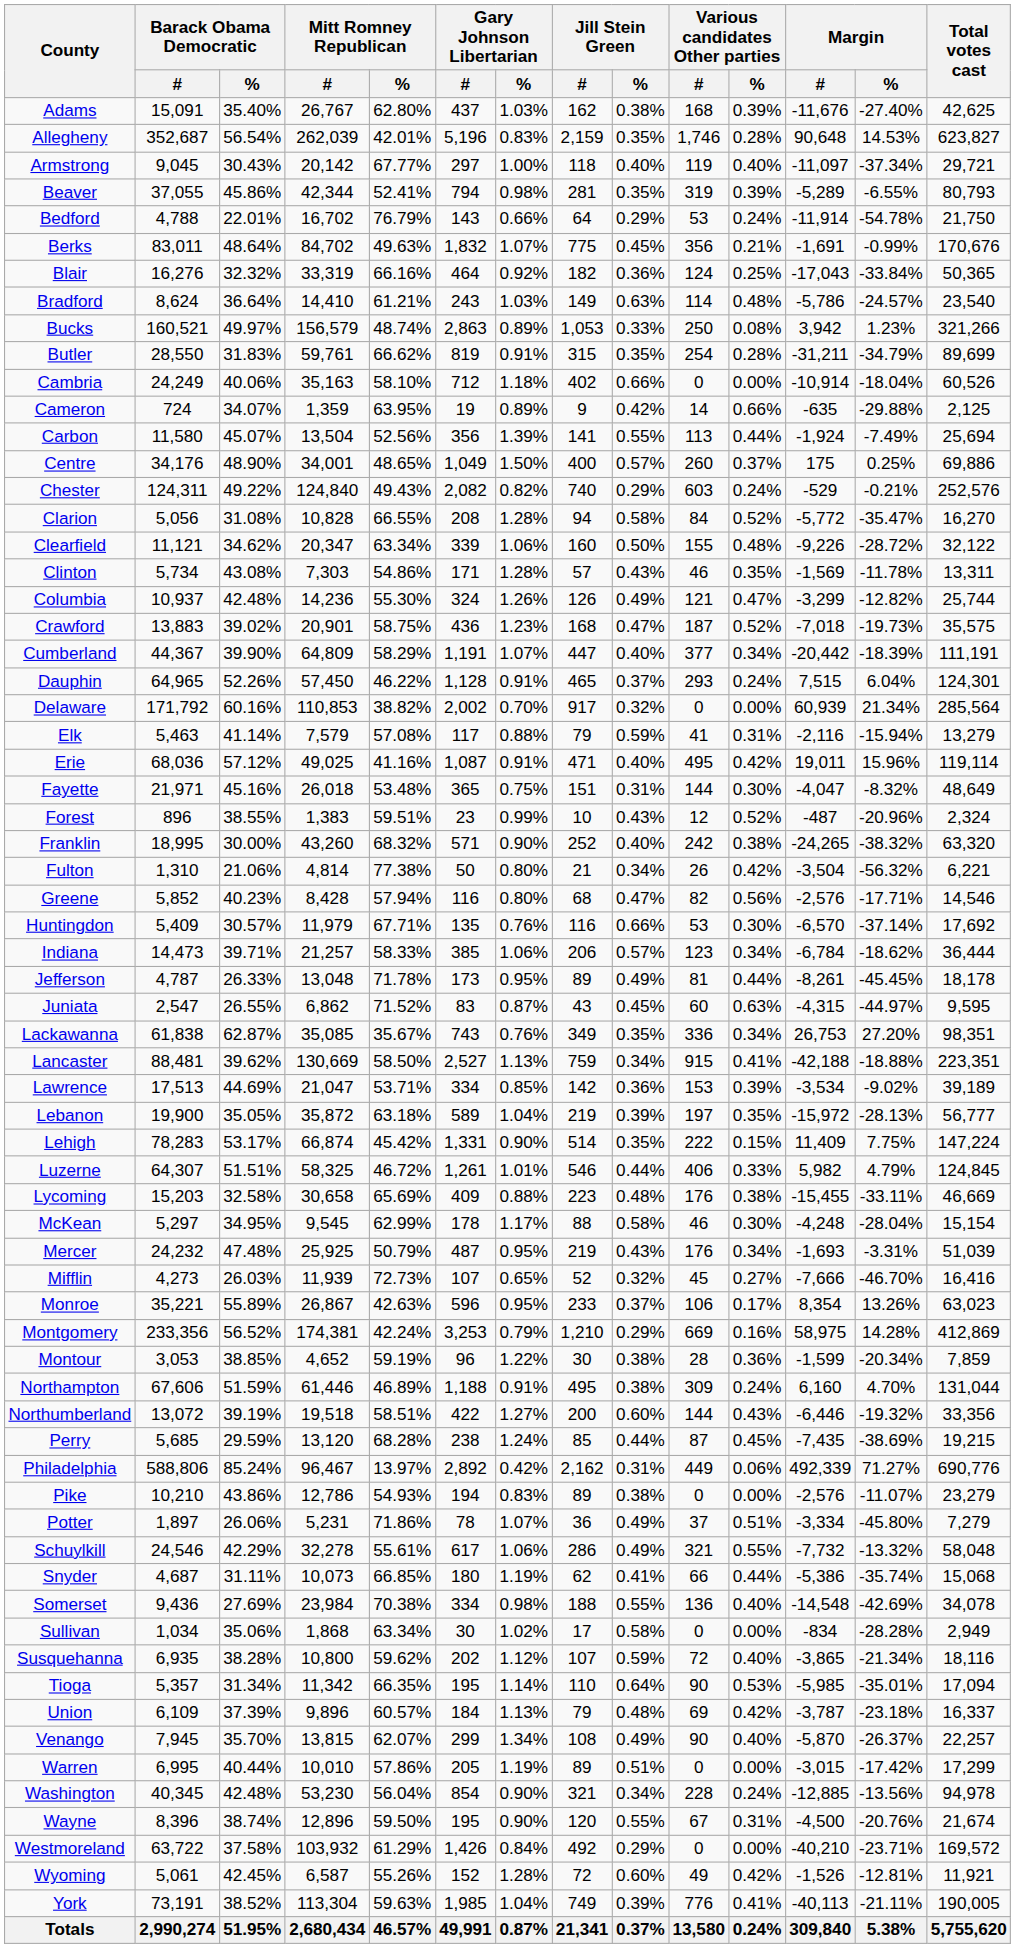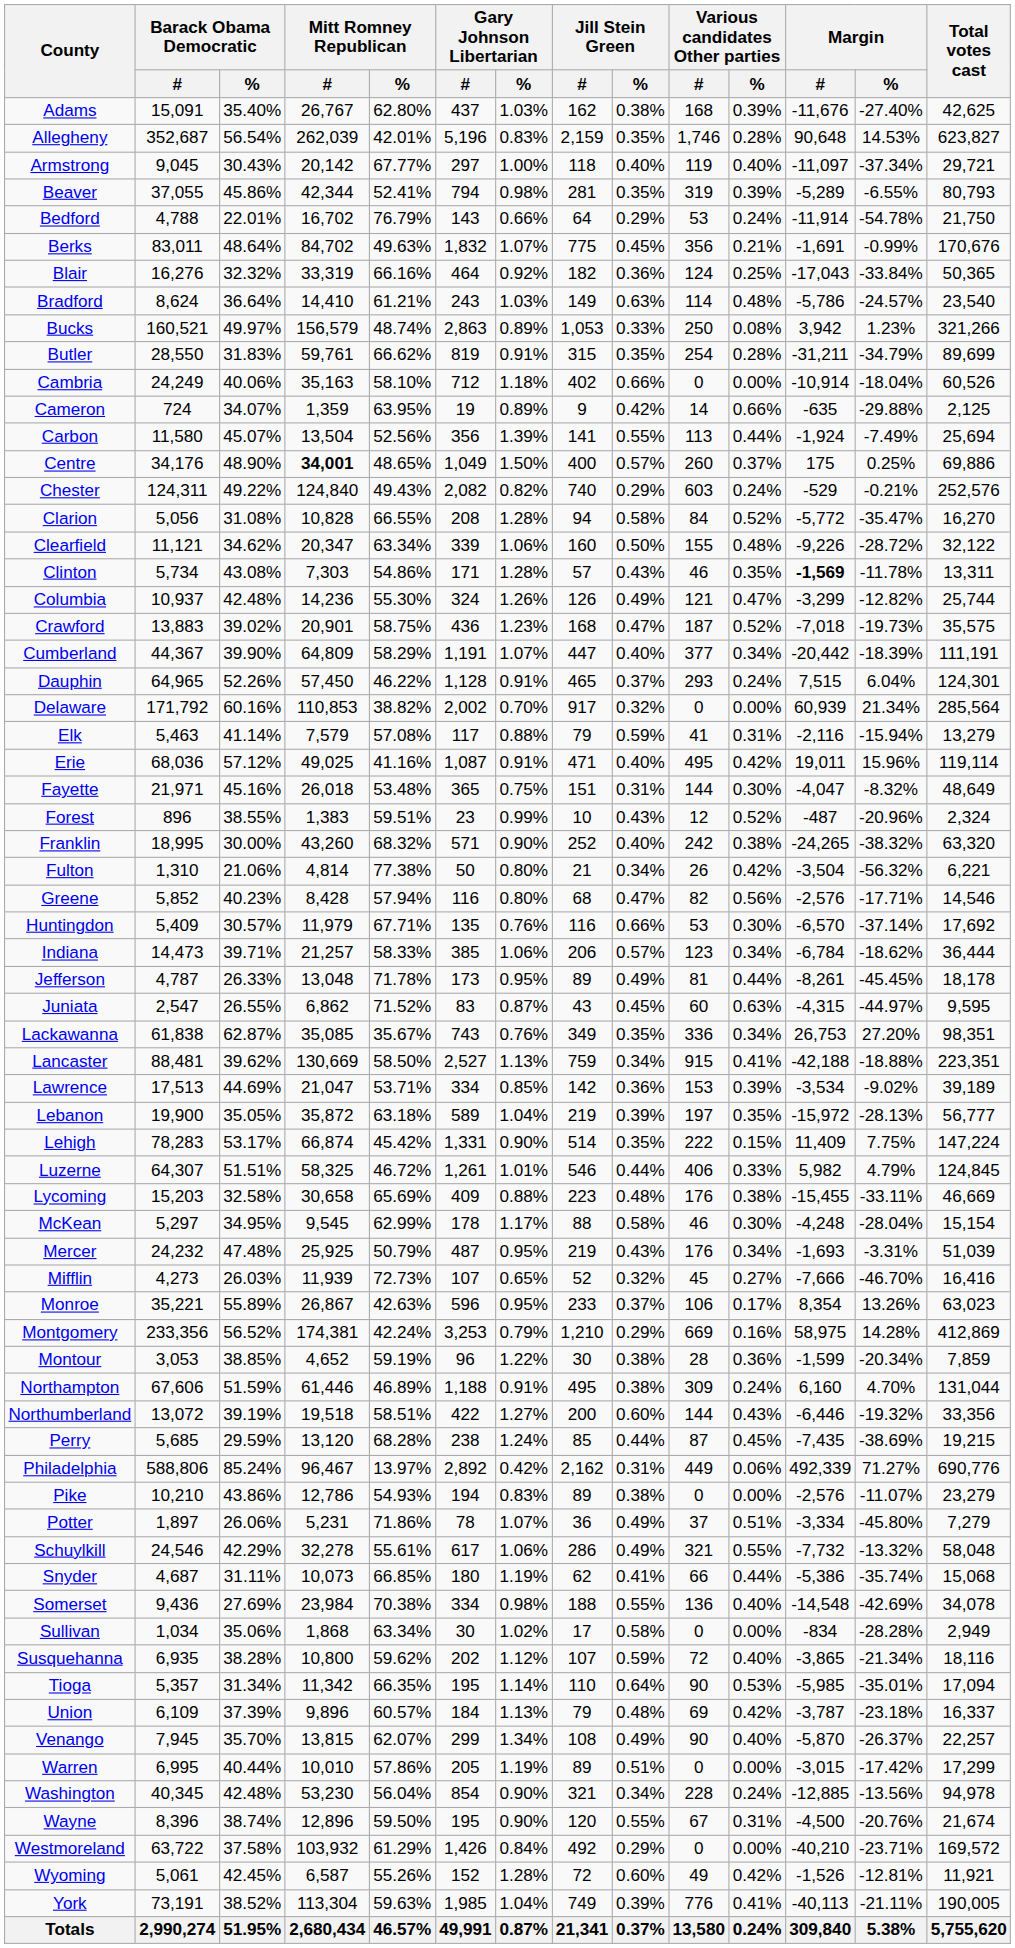(327, 463) normal -> (327, 463) bold
(820, 572) normal -> (820, 572) bold
